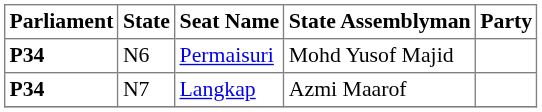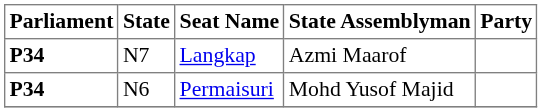rows swapped: (227, 55) <-> (218, 89)
